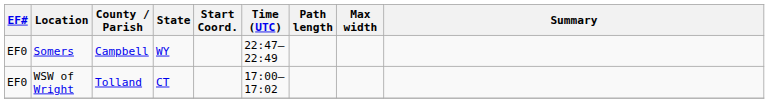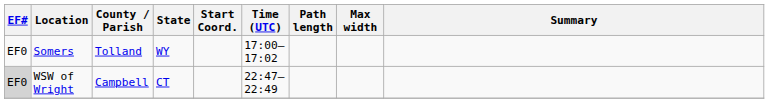(122, 51) Campbell -> (118, 51) Tolland
(264, 51) 22:47–22:49 -> (264, 51) 17:00–17:02
(17, 82) no background -> (17, 82) lightgrey background
(118, 82) Tolland -> (122, 82) Campbell
(264, 82) 17:00–17:02 -> (264, 82) 22:47–22:49
